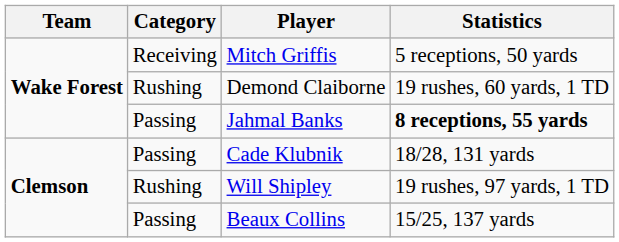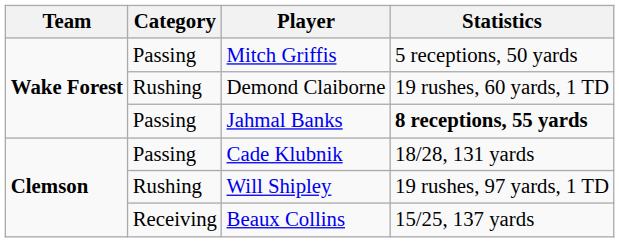(175, 54) Receiving -> (164, 54) Passing
(164, 219) Passing -> (175, 219) Receiving
